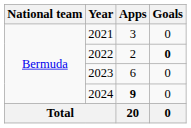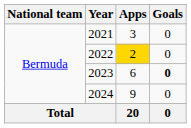(133, 53) no background -> (133, 53) gold background
(168, 53) bold -> (168, 53) normal
(168, 73) normal -> (168, 73) bold
(133, 93) bold -> (133, 93) normal
